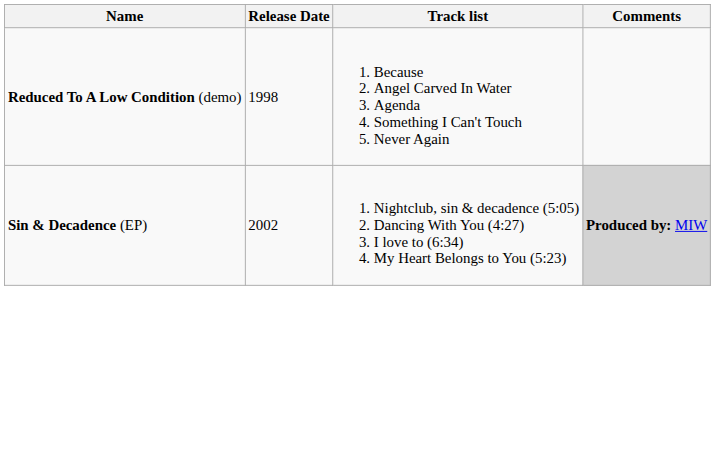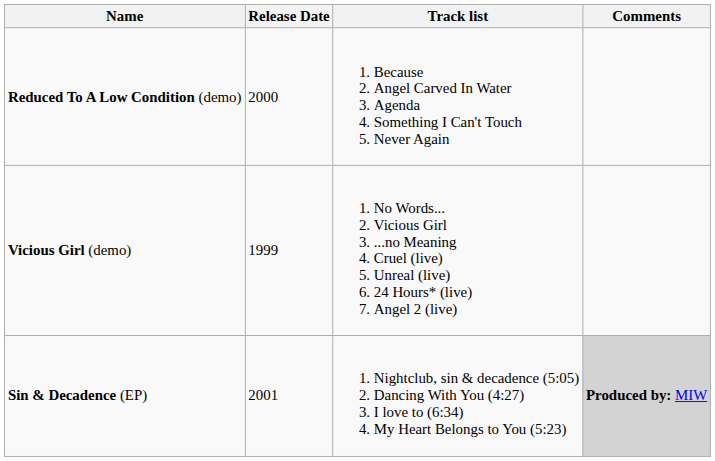(263, 96) 1998 -> (263, 96) 2000
+ row: (70, 250)
(263, 225) 2002 -> (263, 395) 2001
